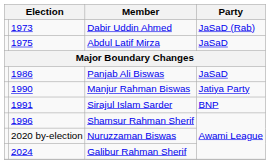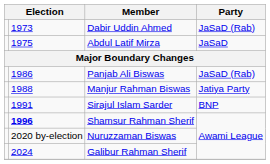(213, 74) JaSaD -> (227, 74) JaSaD (Rab)
(22, 89) 1990 -> (22, 89) 1988
(22, 120) normal -> (22, 120) bold
